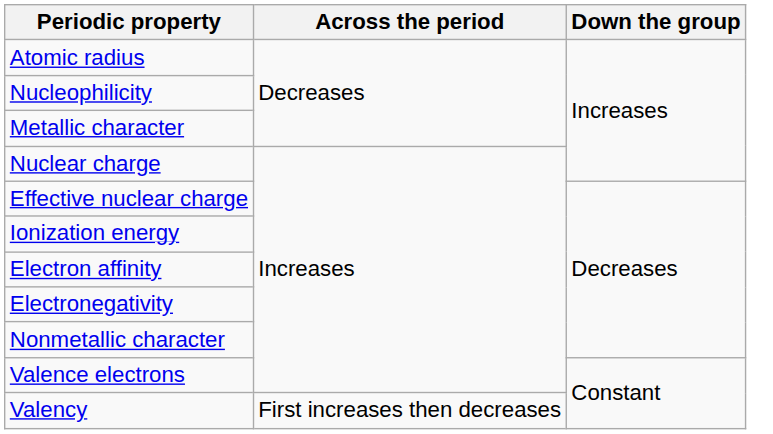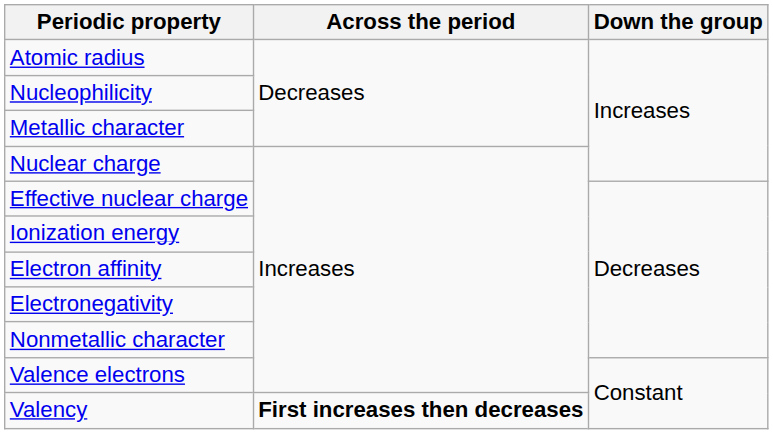(410, 410) normal -> (421, 410) bold
